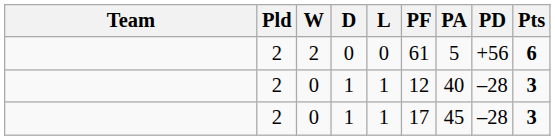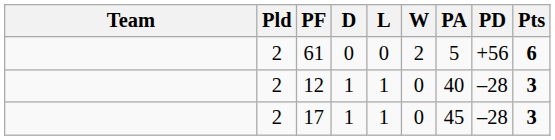columns swapped: (314, 20) <-> (419, 20)
